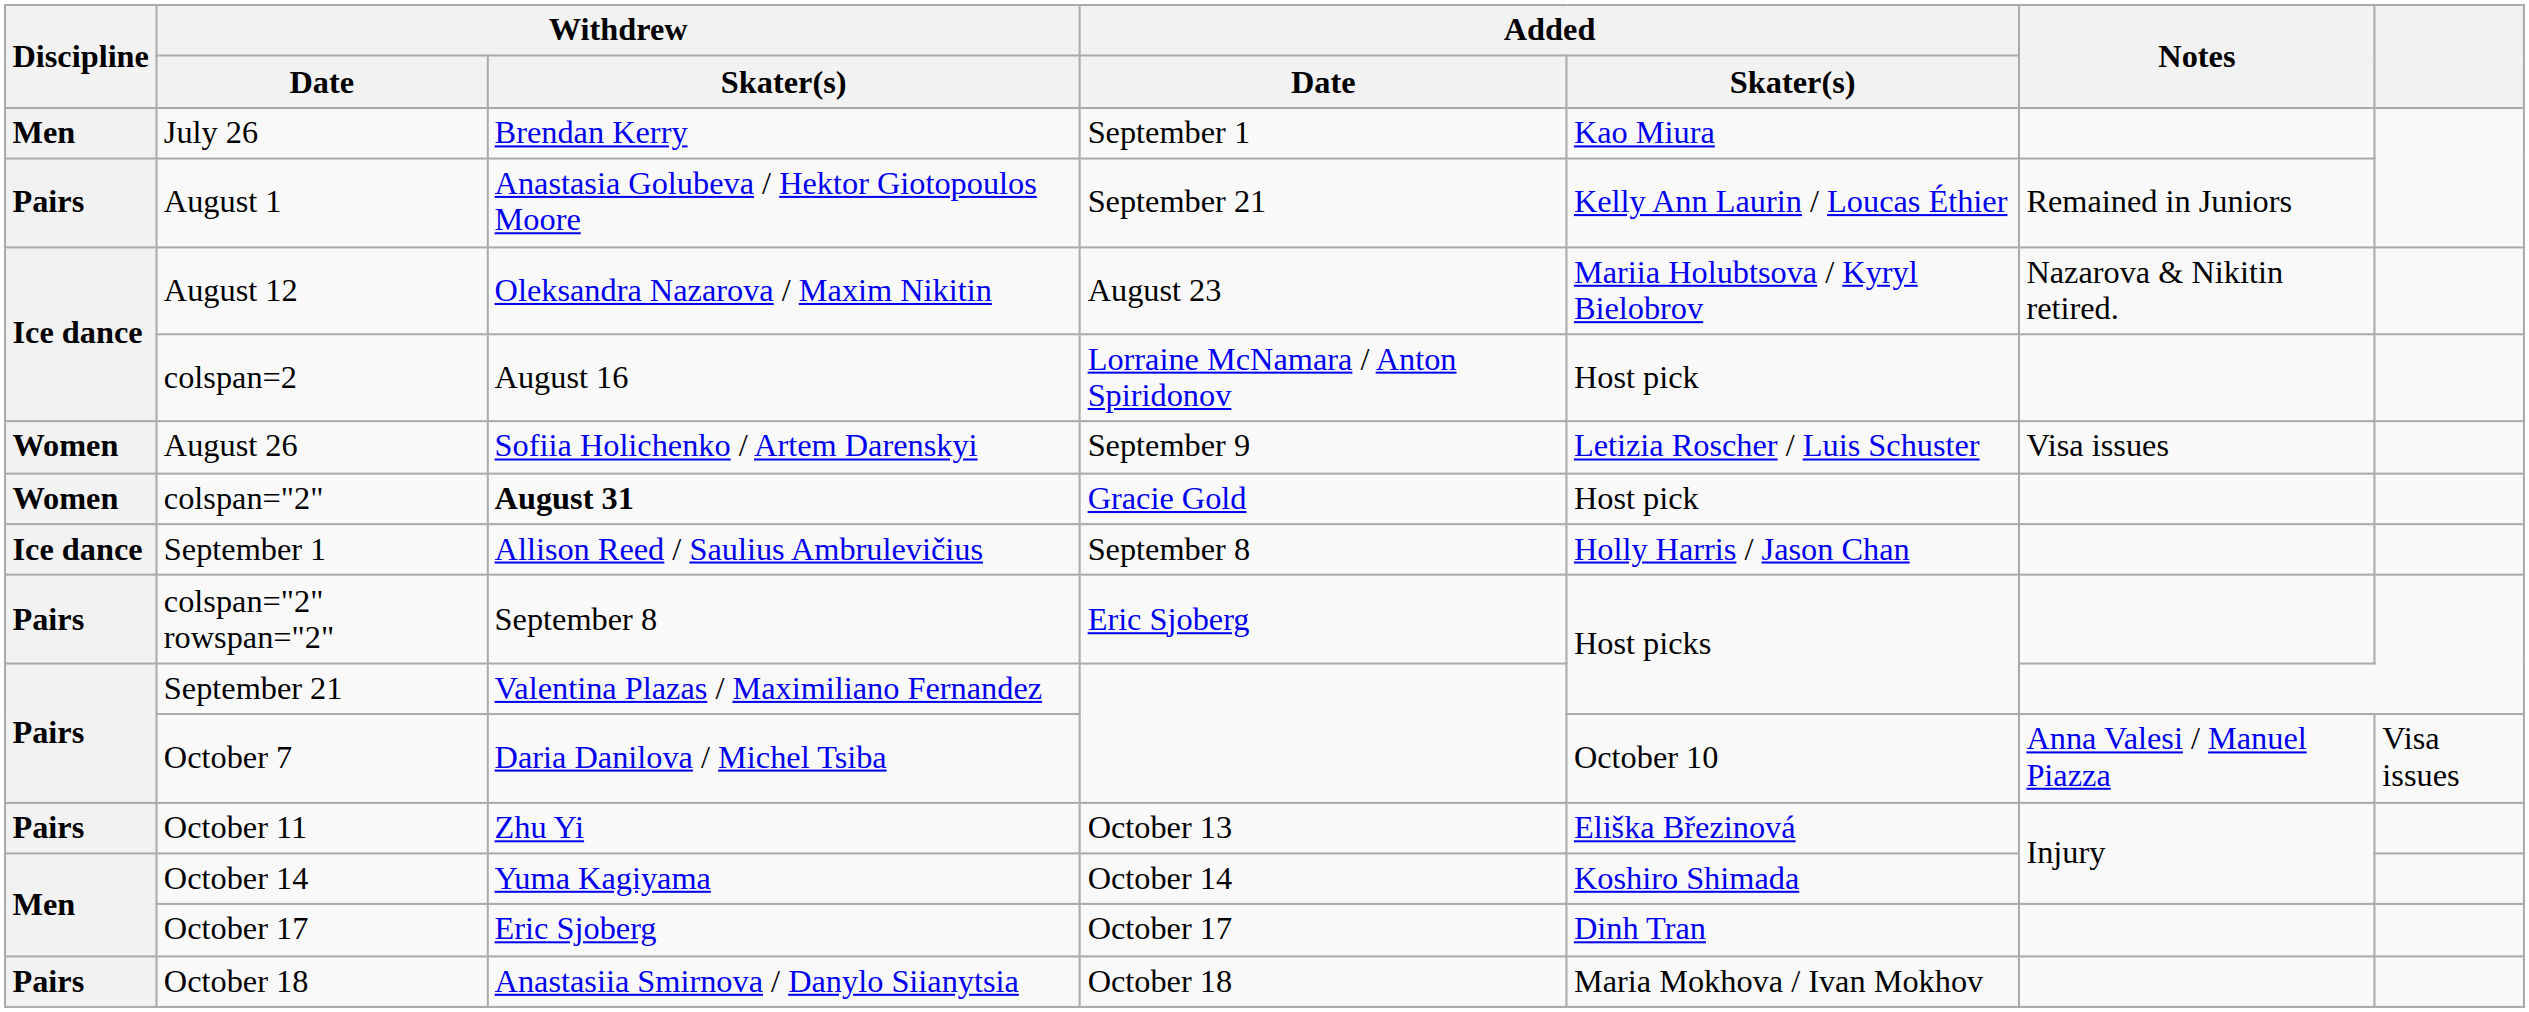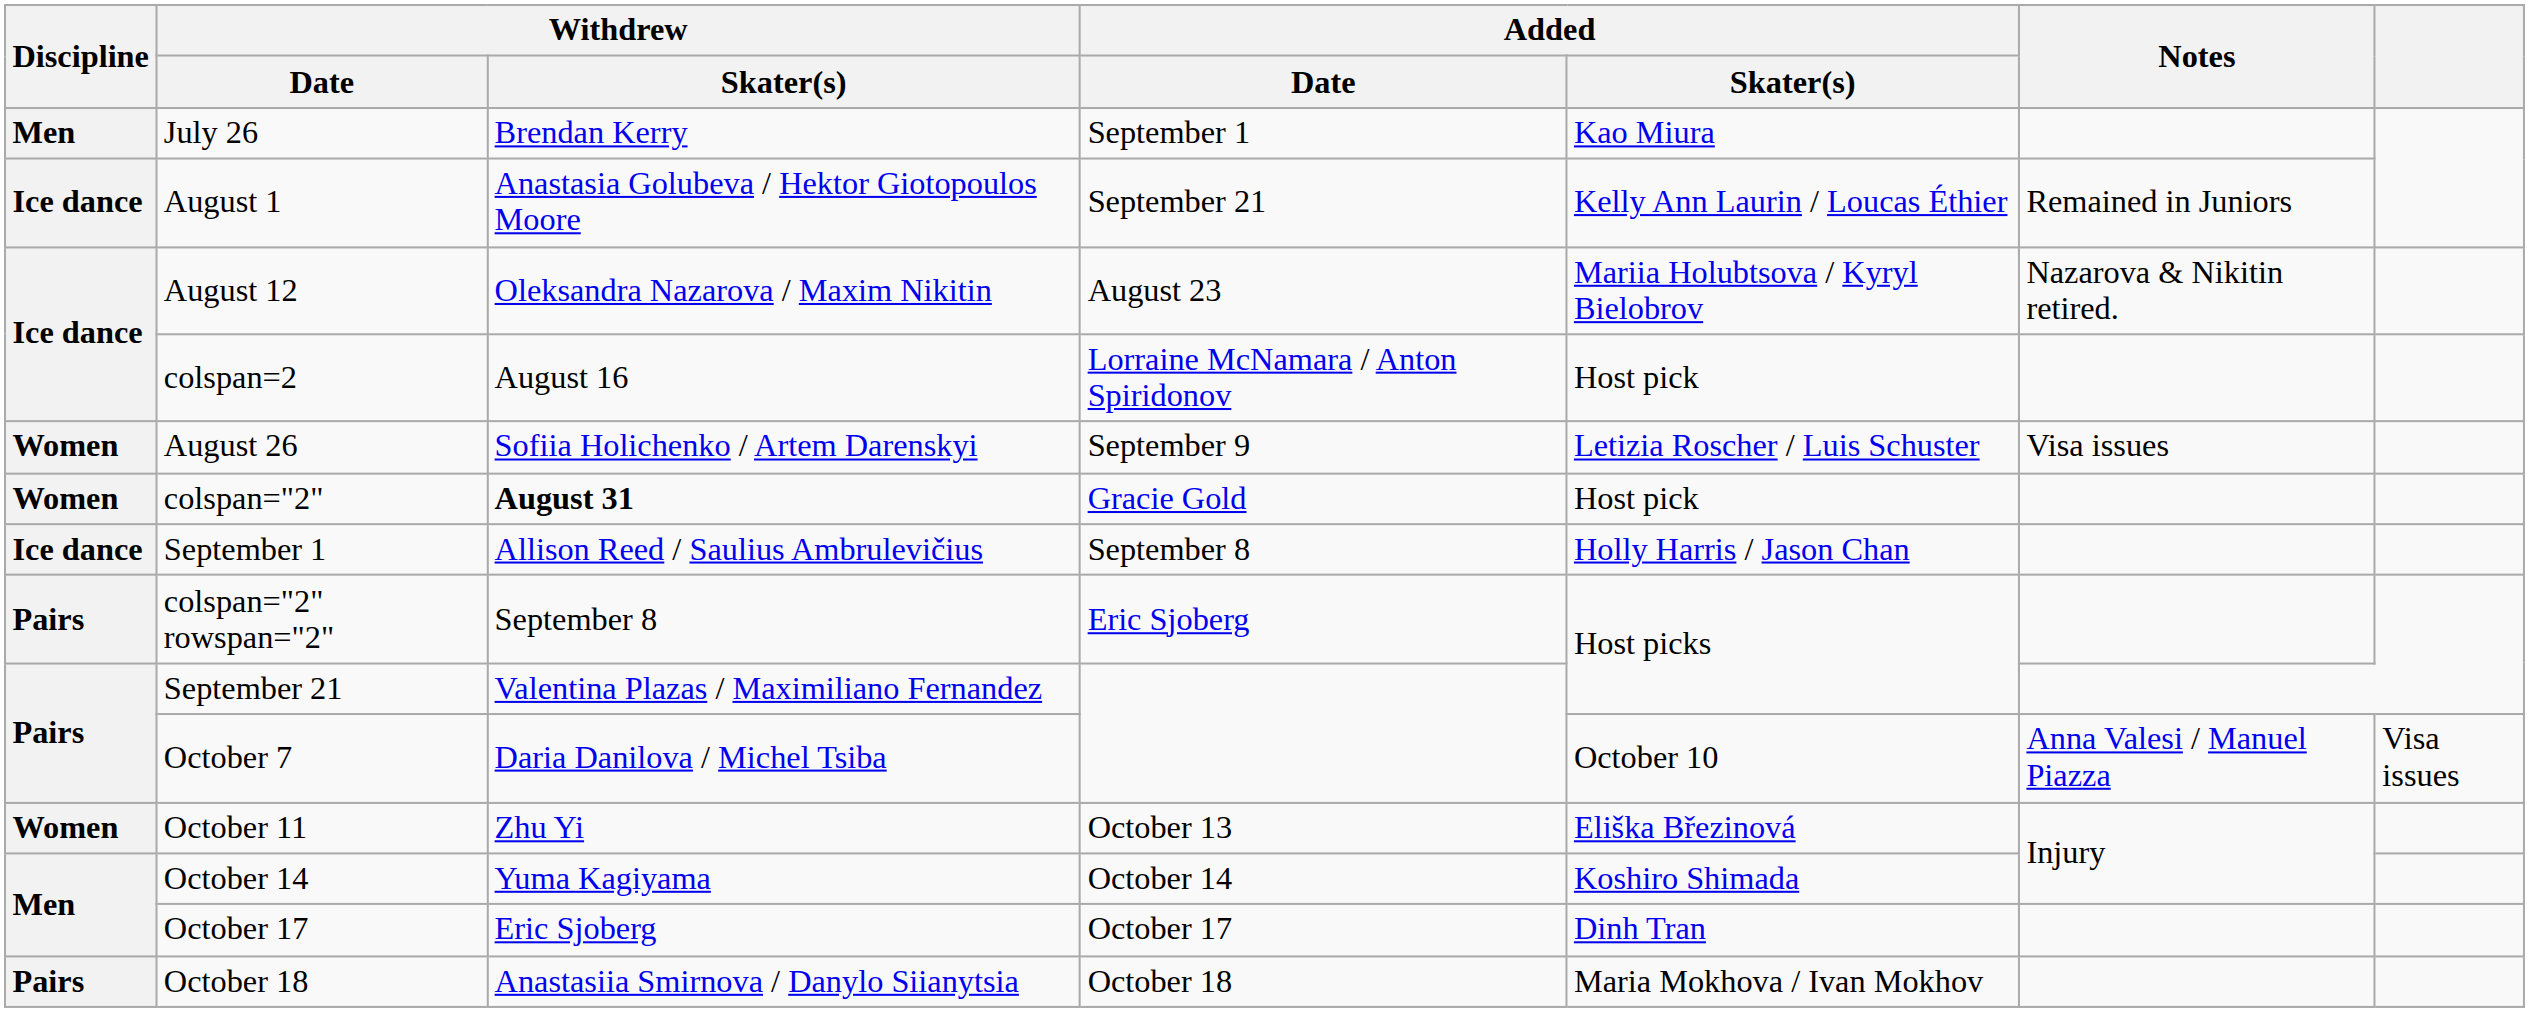(48, 202) Pairs -> (78, 202) Ice dance
(48, 827) Pairs -> (65, 827) Women
